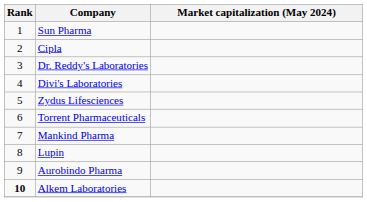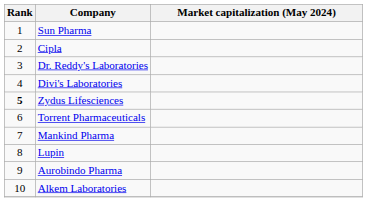(20, 100) normal -> (20, 100) bold
(20, 188) bold -> (20, 188) normal
